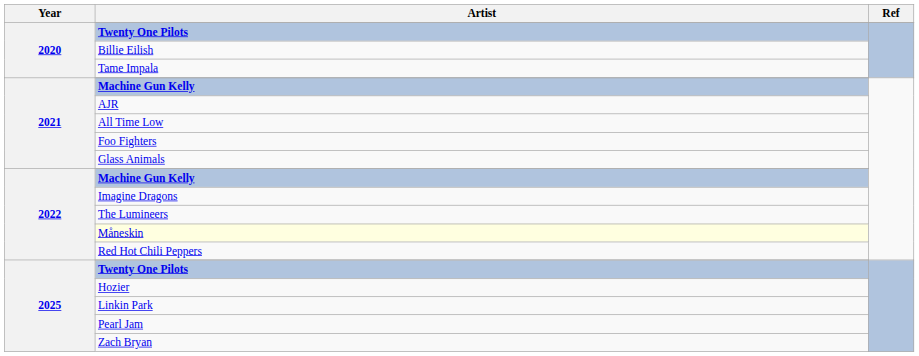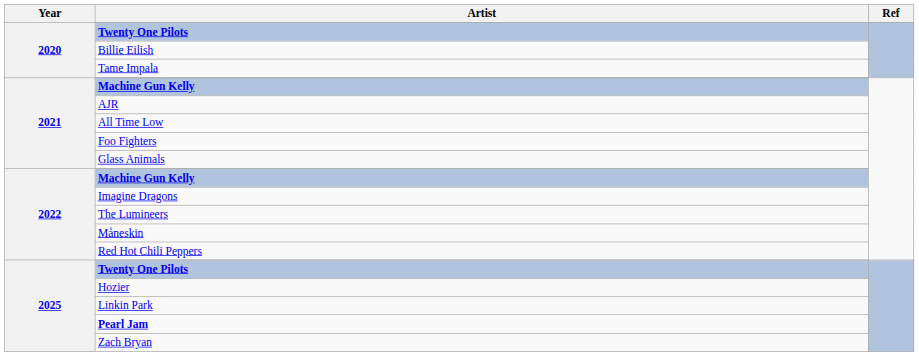(121, 232) lightyellow background -> (121, 232) no background
(121, 324) normal -> (123, 324) bold
